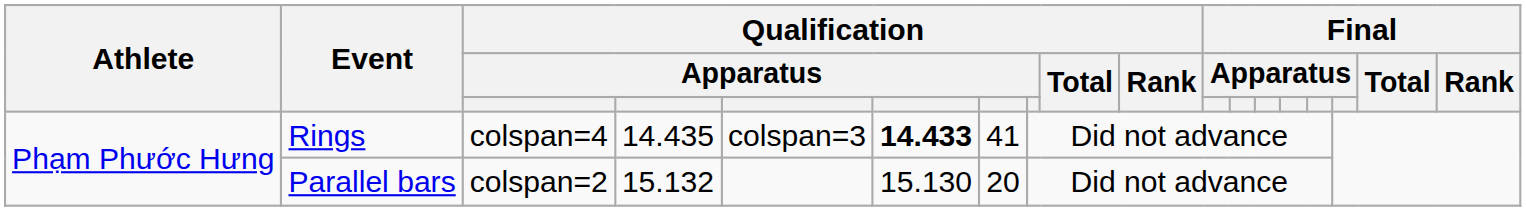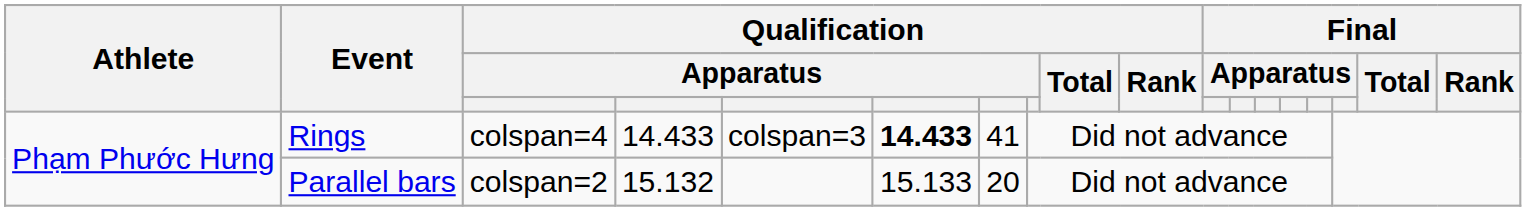(668, 135) 14.435 -> (668, 135) 14.433
(926, 183) 15.130 -> (926, 183) 15.133
